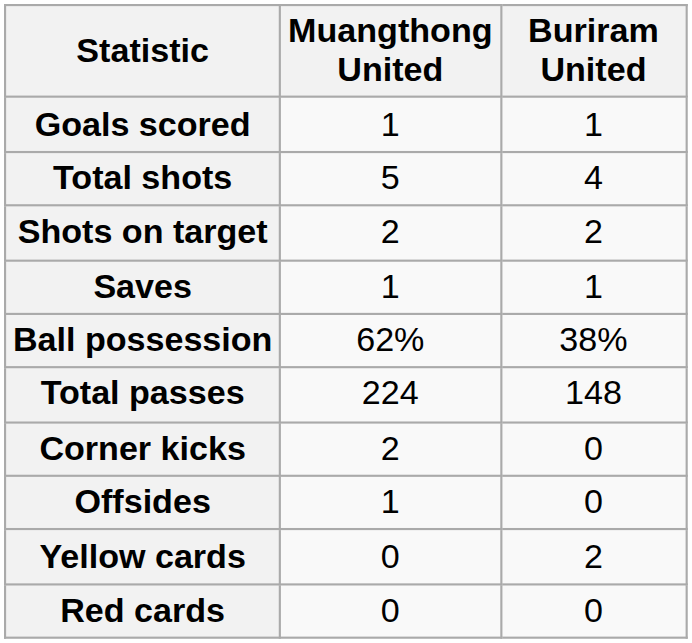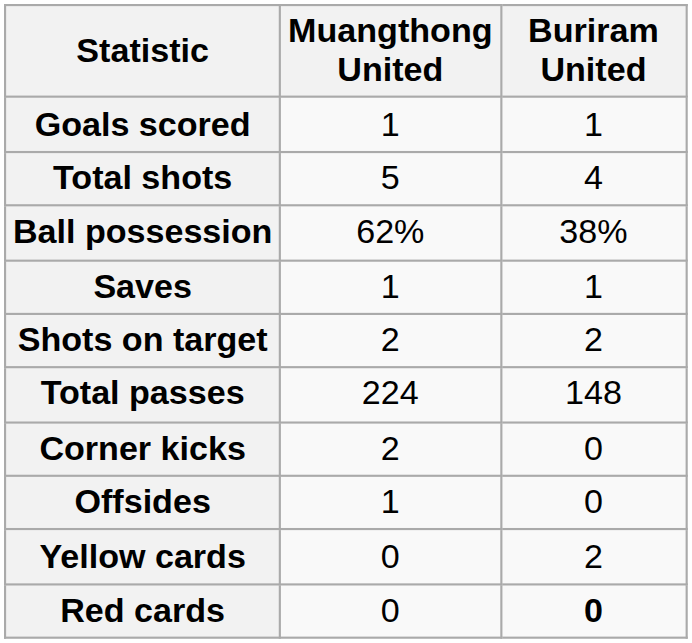rows swapped: (143, 232) <-> (143, 340)
(593, 610) normal -> (593, 610) bold
